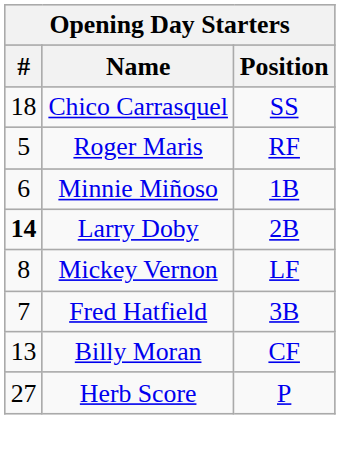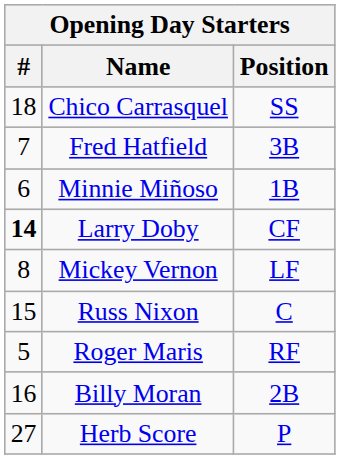rows swapped: (138, 147) <-> (138, 310)
(284, 229) 2B -> (284, 229) CF
+ row: (138, 310)
(24, 351) 13 -> (24, 392) 16
(284, 351) CF -> (284, 392) 2B
